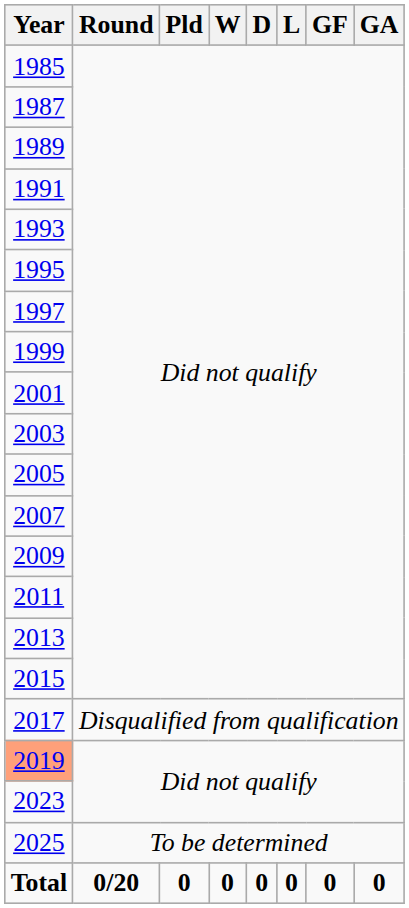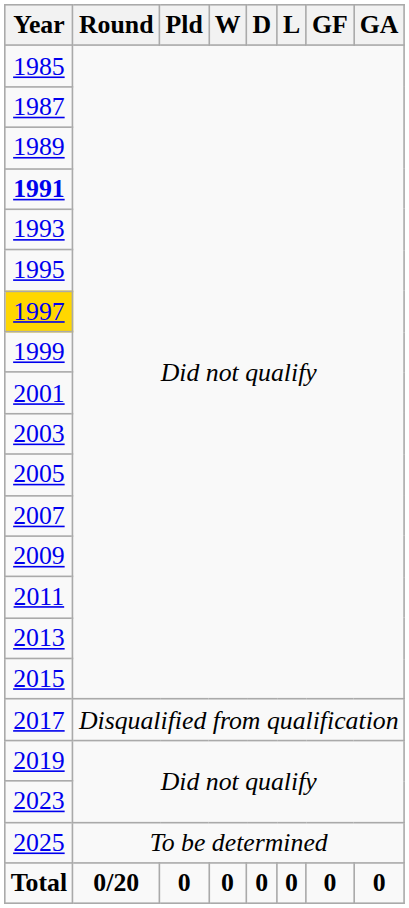(39, 188) normal -> (39, 188) bold
(39, 310) no background -> (39, 310) gold background
(39, 760) lightsalmon background -> (39, 760) no background
